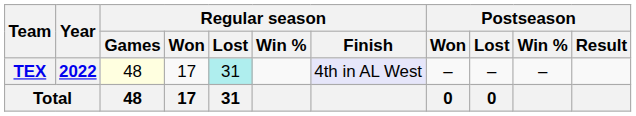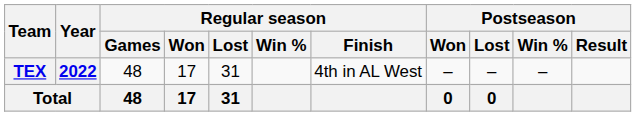(133, 72) lightyellow background -> (133, 72) no background
(230, 72) paleturquoise background -> (230, 72) no background
(368, 72) lavender background -> (368, 72) no background
